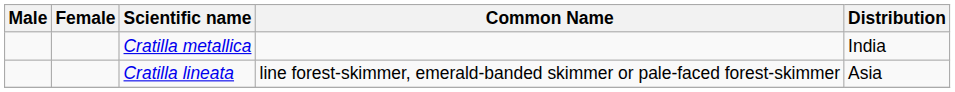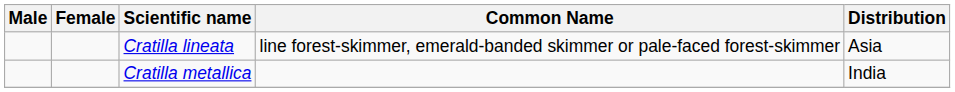rows swapped: (179, 73) <-> (187, 45)
